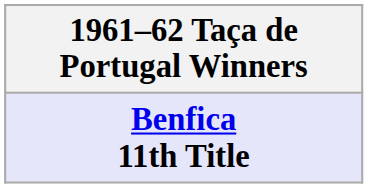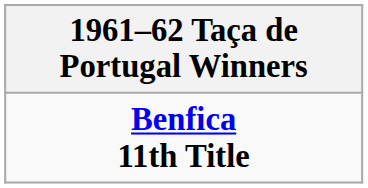(184, 137) lavender background -> (184, 137) no background
